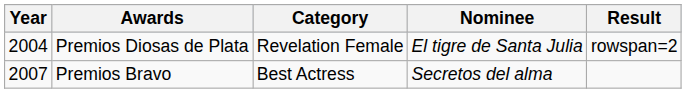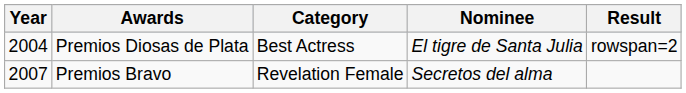(330, 46) Revelation Female -> (306, 46) Best Actress
(306, 74) Best Actress -> (330, 74) Revelation Female
